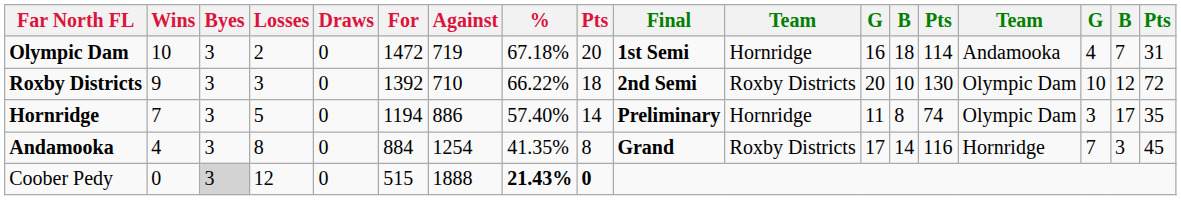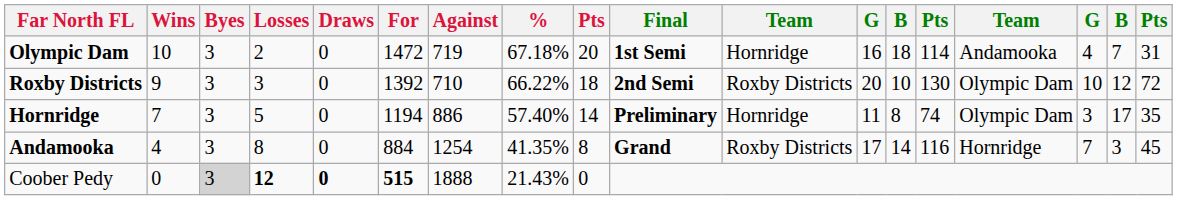(264, 178) normal -> (264, 178) bold
(324, 178) normal -> (324, 178) bold
(398, 178) normal -> (398, 178) bold
(540, 178) bold -> (538, 178) normal
(587, 178) bold -> (583, 178) normal
